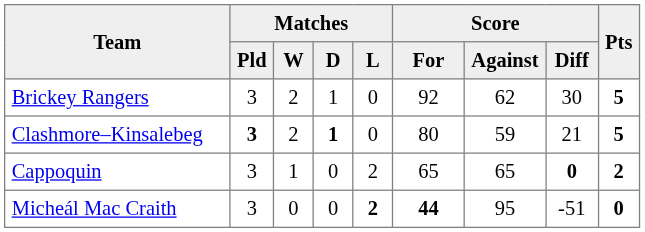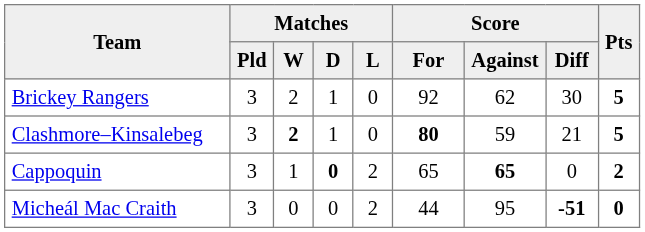(252, 134) bold -> (252, 134) normal
(293, 134) normal -> (293, 134) bold
(333, 134) bold -> (333, 134) normal
(428, 134) normal -> (428, 134) bold
(333, 171) normal -> (333, 171) bold
(505, 171) normal -> (505, 171) bold
(572, 171) bold -> (572, 171) normal
(373, 208) bold -> (373, 208) normal
(428, 208) bold -> (428, 208) normal
(572, 208) normal -> (572, 208) bold
